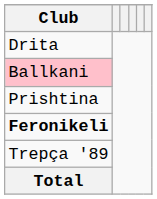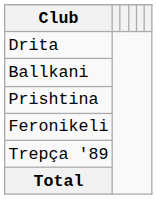(49, 72) pink background -> (49, 72) no background
(59, 127) bold -> (59, 127) normal
